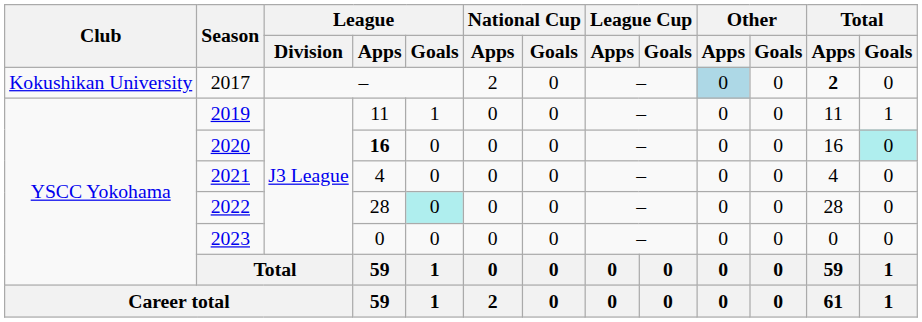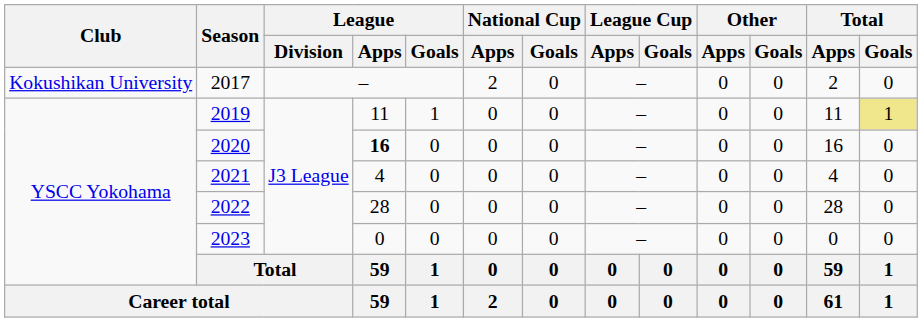(723, 82) lightblue background -> (723, 82) no background
(833, 82) bold -> (833, 82) normal
(888, 113) no background -> (888, 113) khaki background
(888, 144) paleturquoise background -> (888, 144) no background
(435, 207) paleturquoise background -> (435, 207) no background
